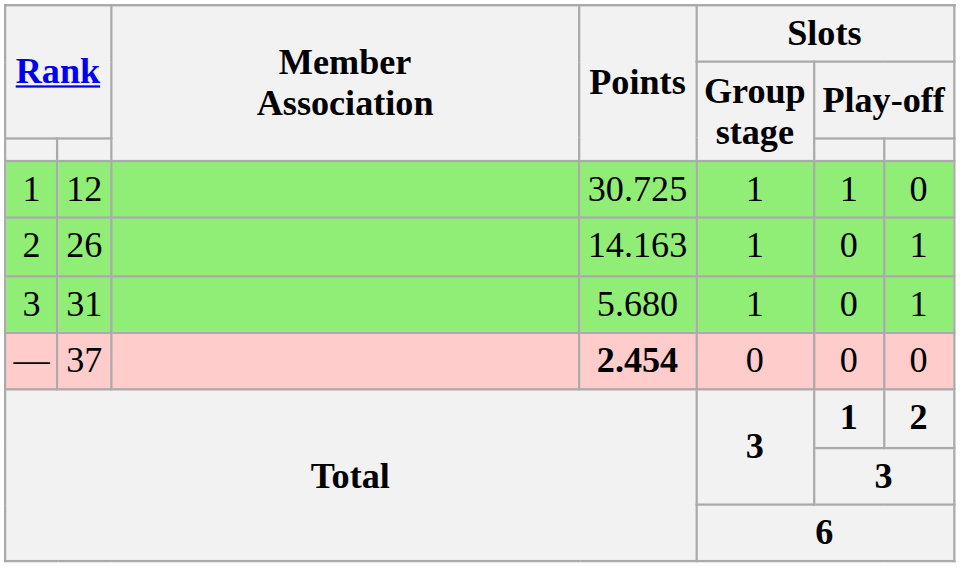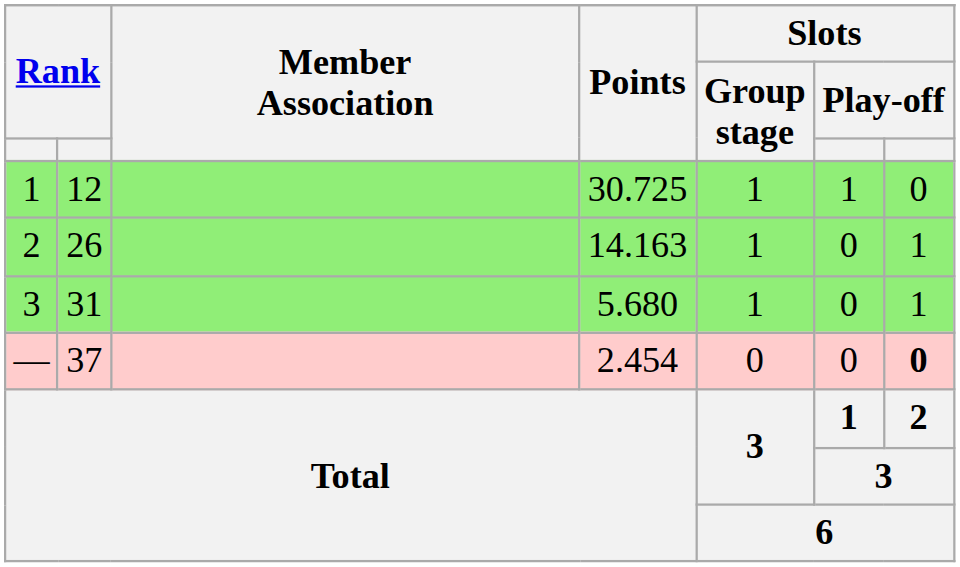(638, 360) bold -> (638, 360) normal
(918, 360) normal -> (918, 360) bold
